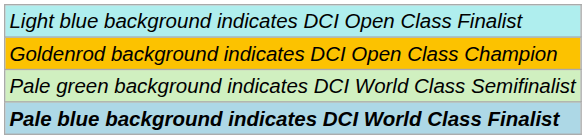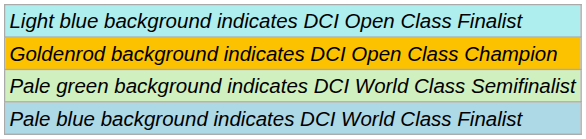(284, 119) bold -> (266, 119) normal
